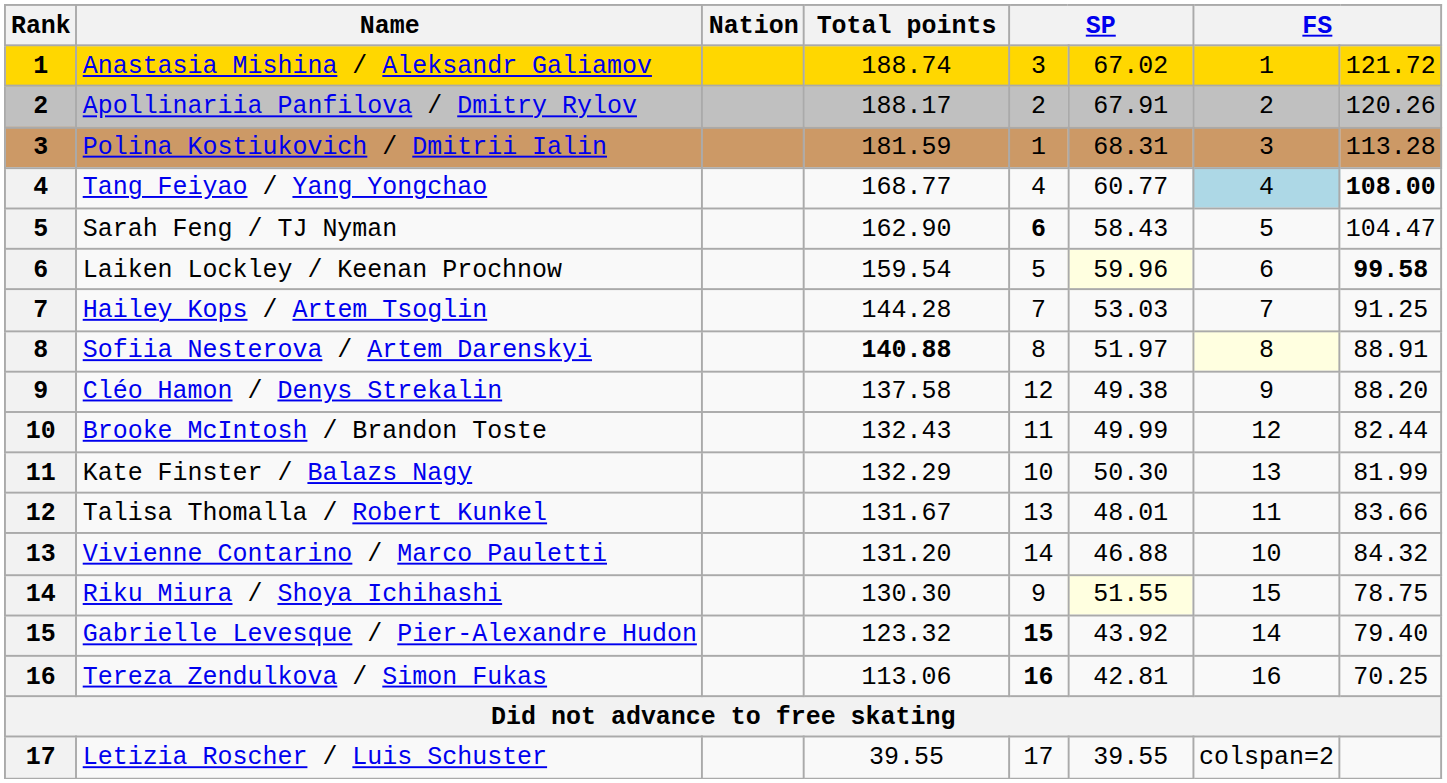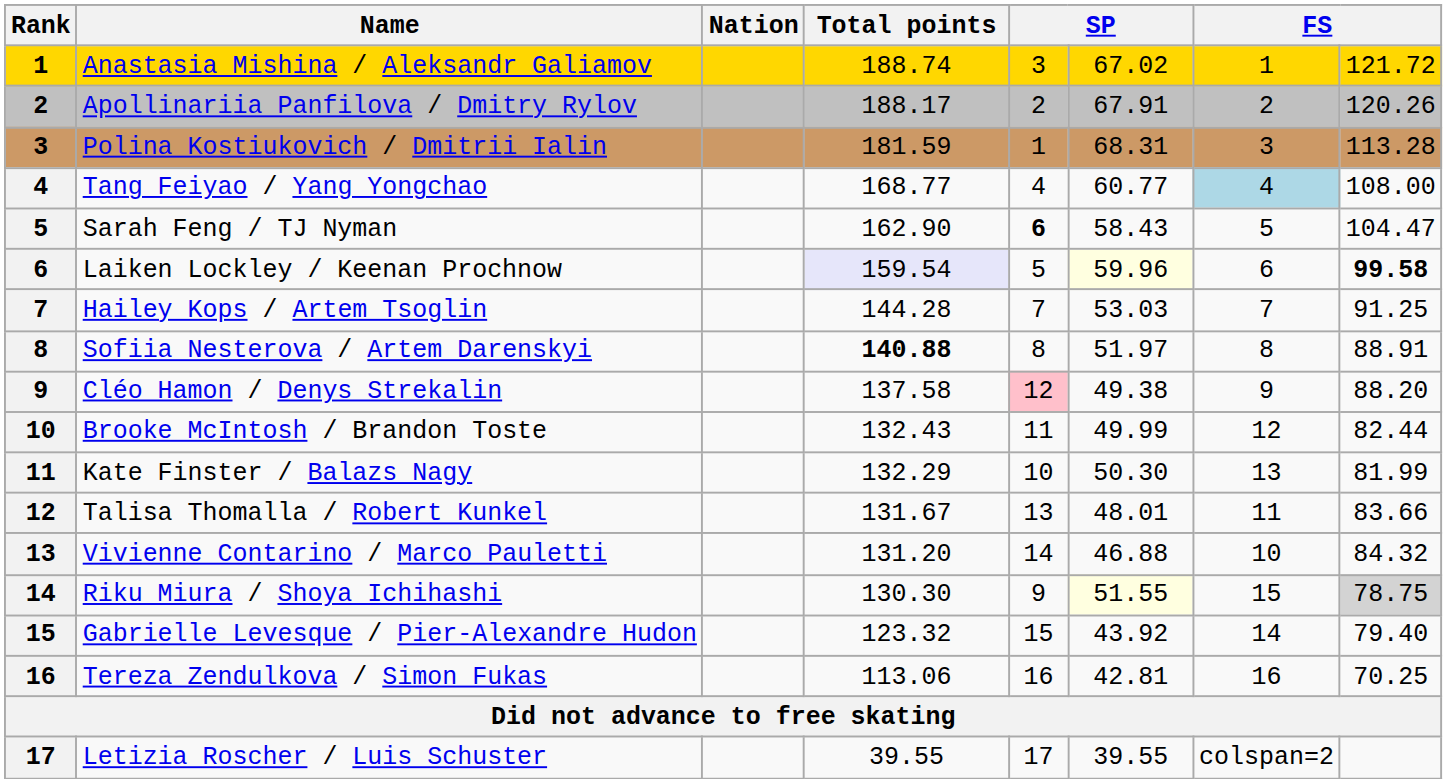(1391, 188) bold -> (1391, 188) normal
(907, 269) no background -> (907, 269) lavender background
(1266, 351) lightyellow background -> (1266, 351) no background
(1038, 391) no background -> (1038, 391) pink background
(1391, 595) no background -> (1391, 595) lightgrey background
(1038, 635) bold -> (1038, 635) normal
(1038, 676) bold -> (1038, 676) normal
